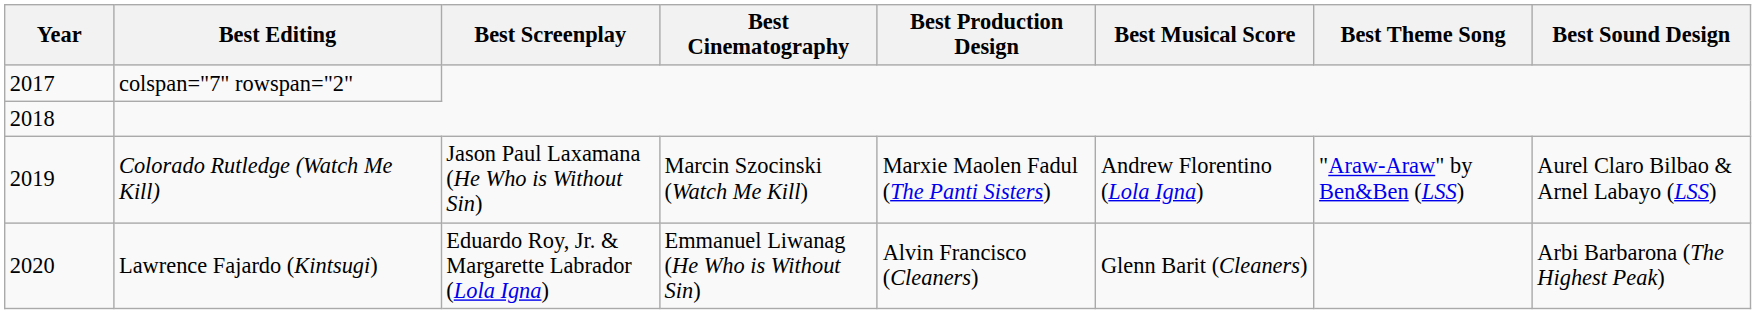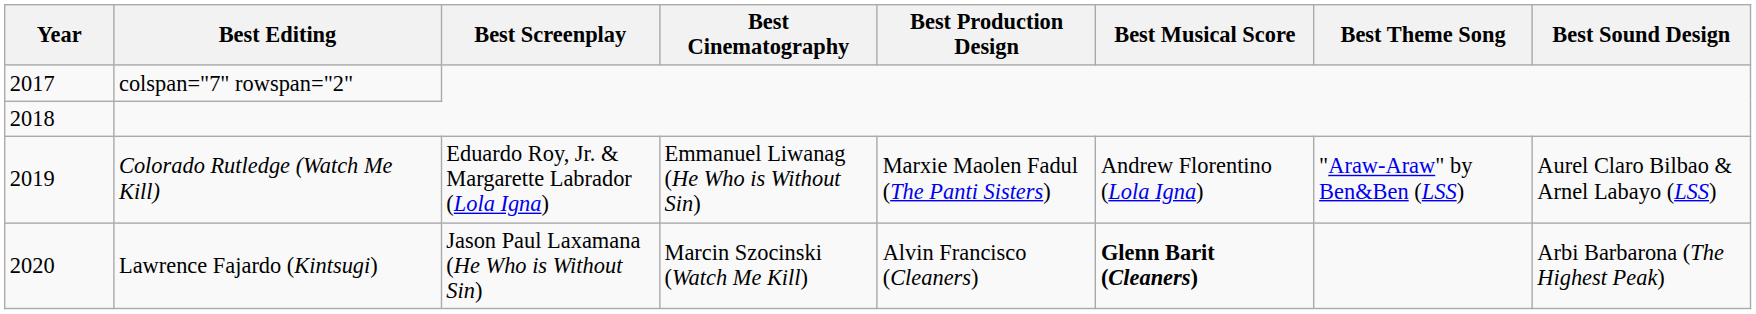(543, 179) Jason Paul Laxamana (He Who is Without Sin) -> (539, 179) Eduardo Roy, Jr. & Margarette Labrador (Lola Igna)
(743, 179) Marcin Szocinski (Watch Me Kill) -> (755, 179) Emmanuel Liwanag (He Who is Without Sin)
(539, 265) Eduardo Roy, Jr. & Margarette Labrador (Lola Igna) -> (543, 265) Jason Paul Laxamana (He Who is Without Sin)
(755, 265) Emmanuel Liwanag (He Who is Without Sin) -> (743, 265) Marcin Szocinski (Watch Me Kill)
(1204, 265) normal -> (1158, 265) bold
